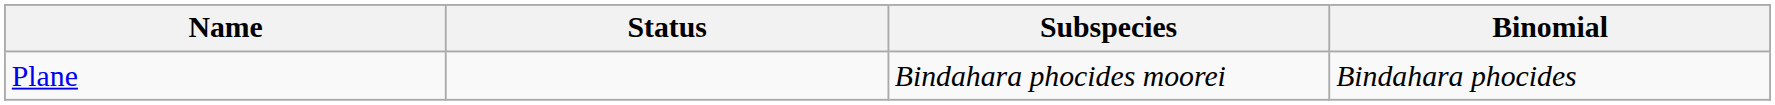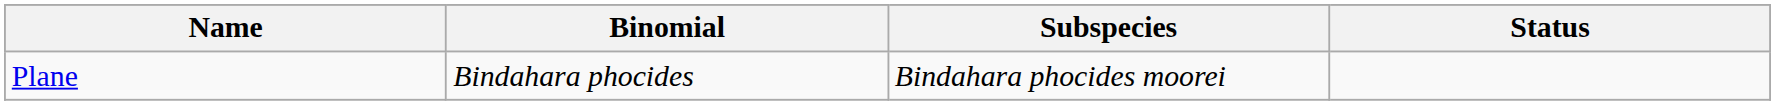columns swapped: (1550, 28) <-> (667, 28)
